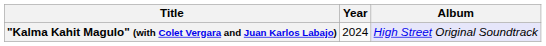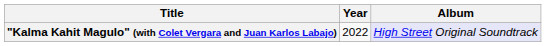(355, 32) 2024 -> (355, 32) 2022
